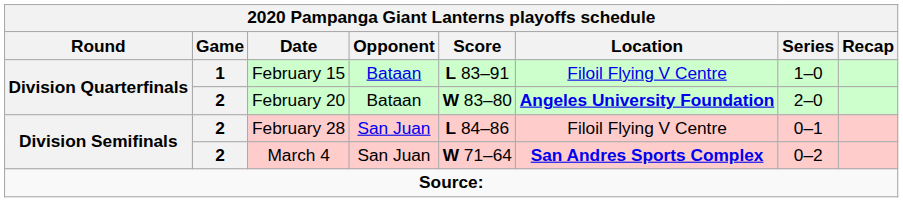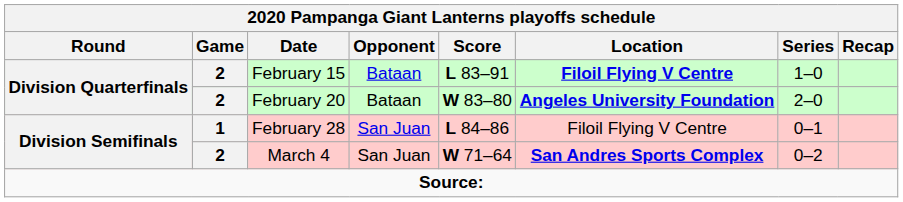(220, 73) 1 -> (220, 73) 2
(647, 73) normal -> (647, 73) bold
(220, 127) 2 -> (220, 127) 1
